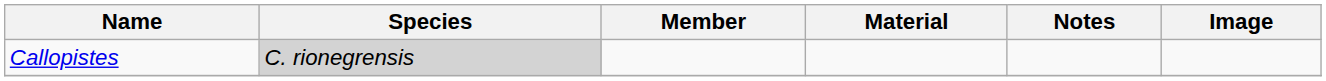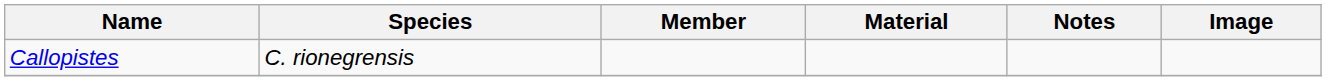(339, 57) lightgrey background -> (339, 57) no background
